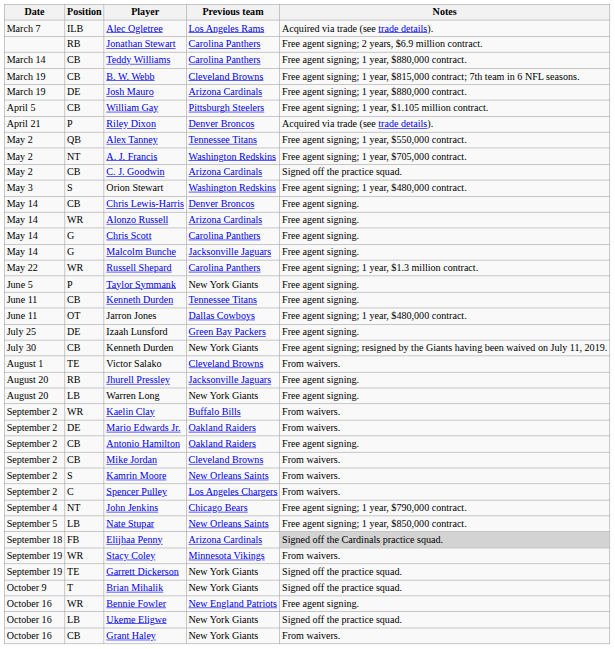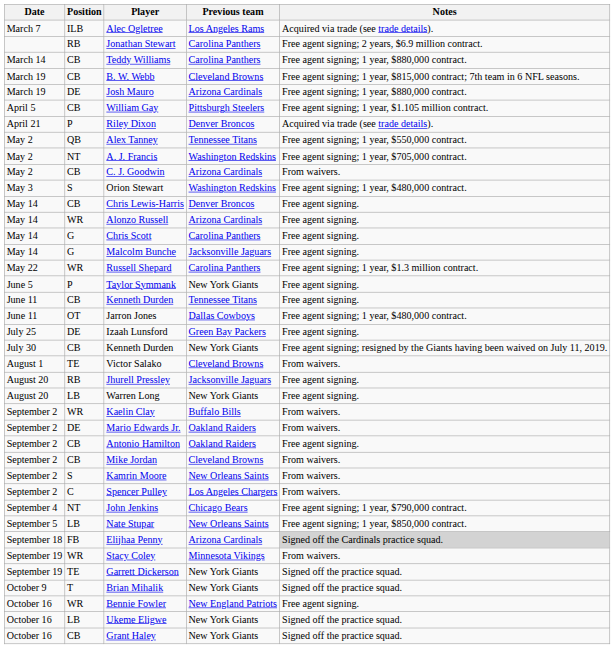(342, 172) Signed off the practice squad. -> (311, 172) From waivers.
(311, 635) From waivers. -> (342, 635) Signed off the practice squad.
